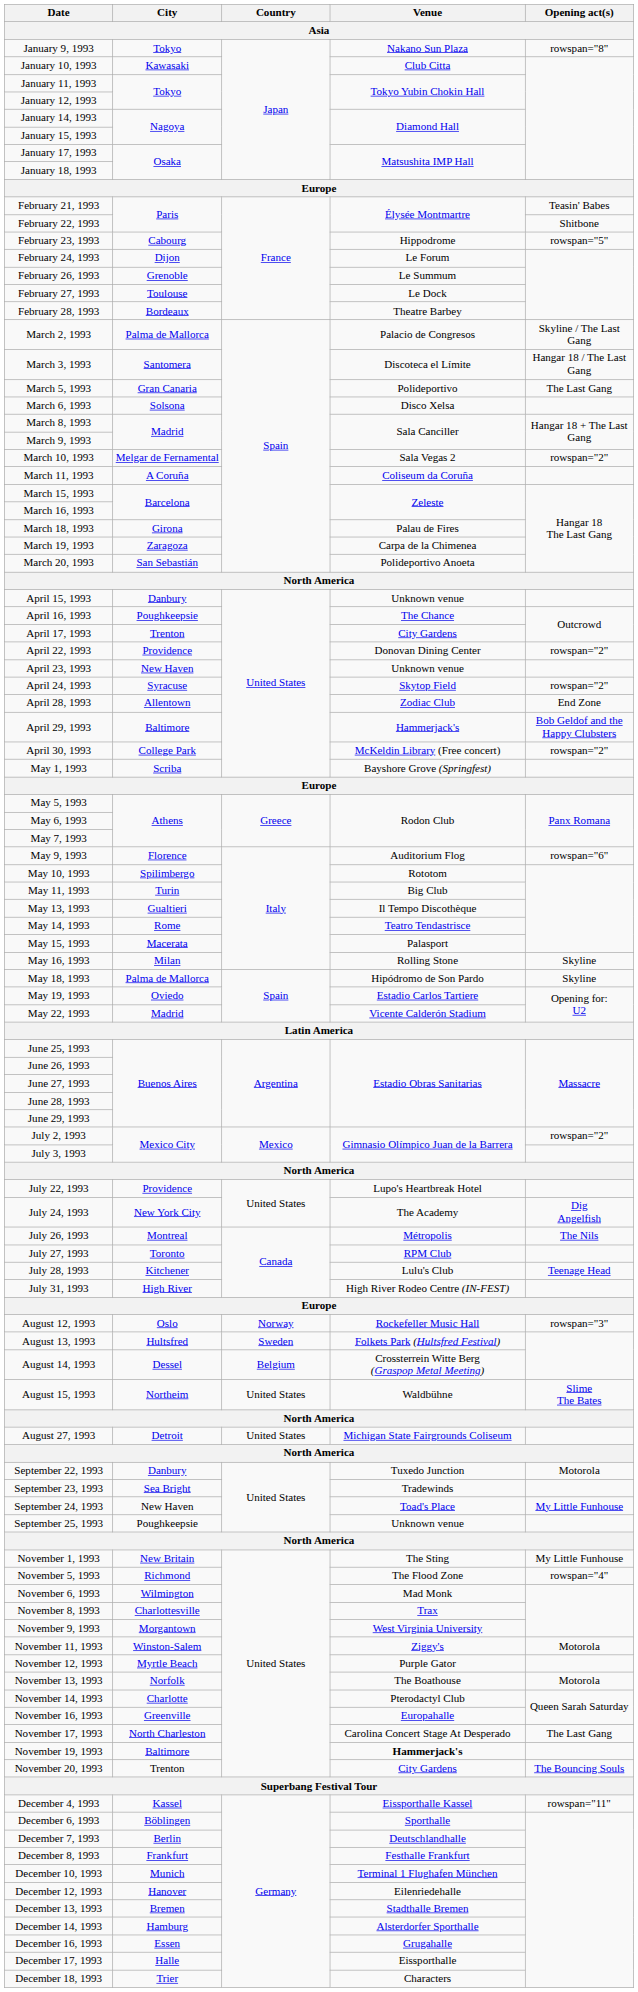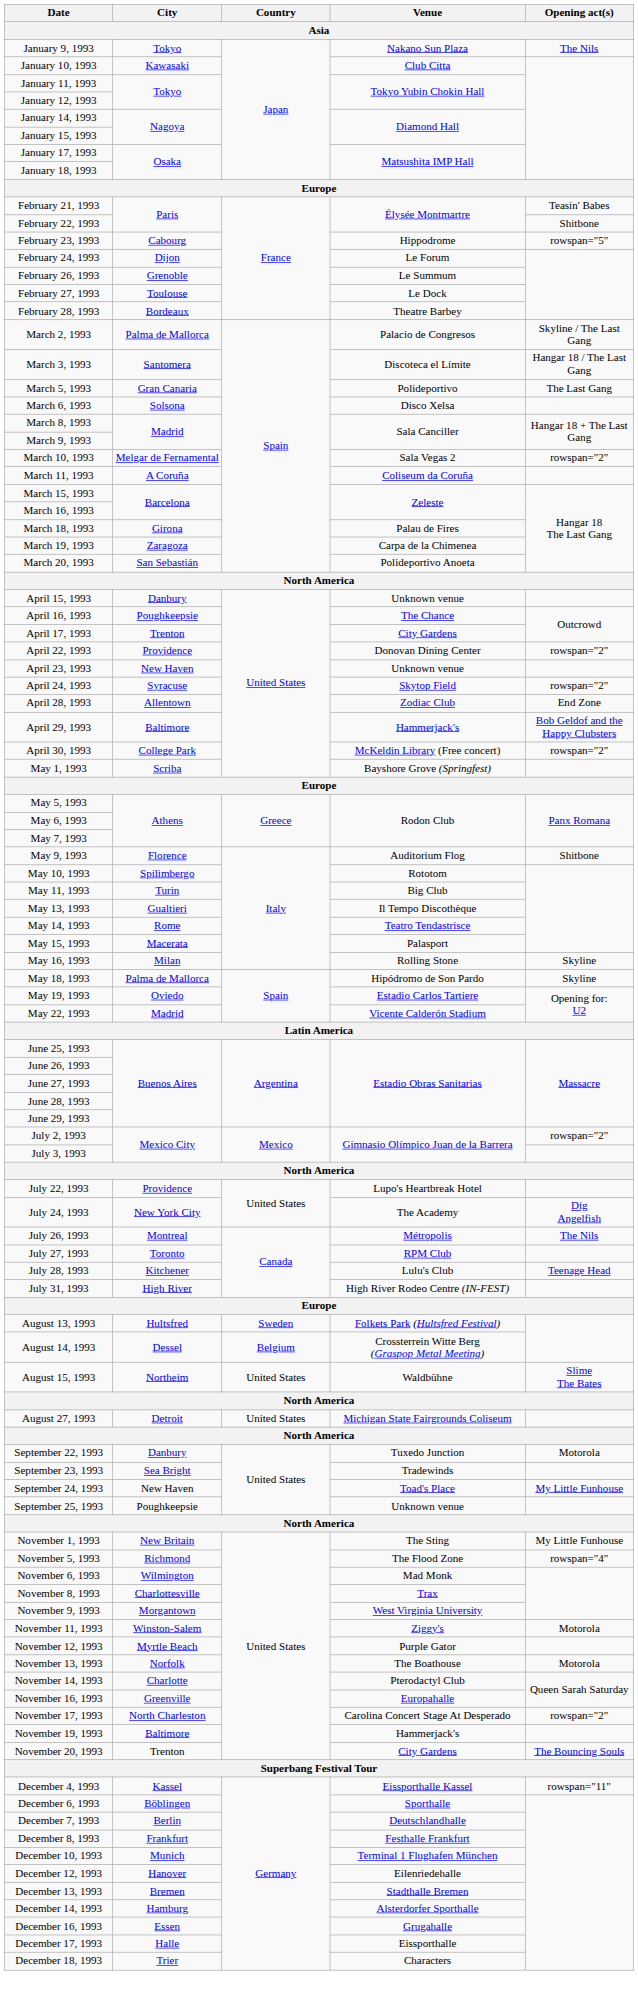(579, 48) rowspan="8" -> (579, 48) The Nils
(579, 855) rowspan="6" -> (579, 855) Shitbone
- row: (59, 1323)
(579, 1733) The Last Gang -> (579, 1716) rowspan="2"
(428, 1751) bold -> (428, 1733) normal
